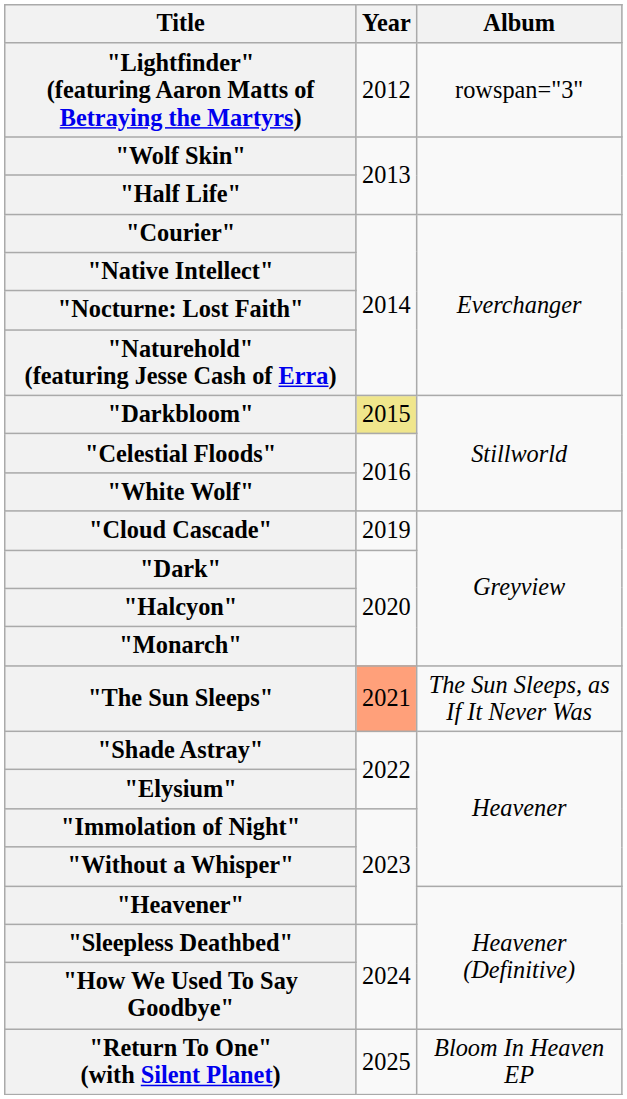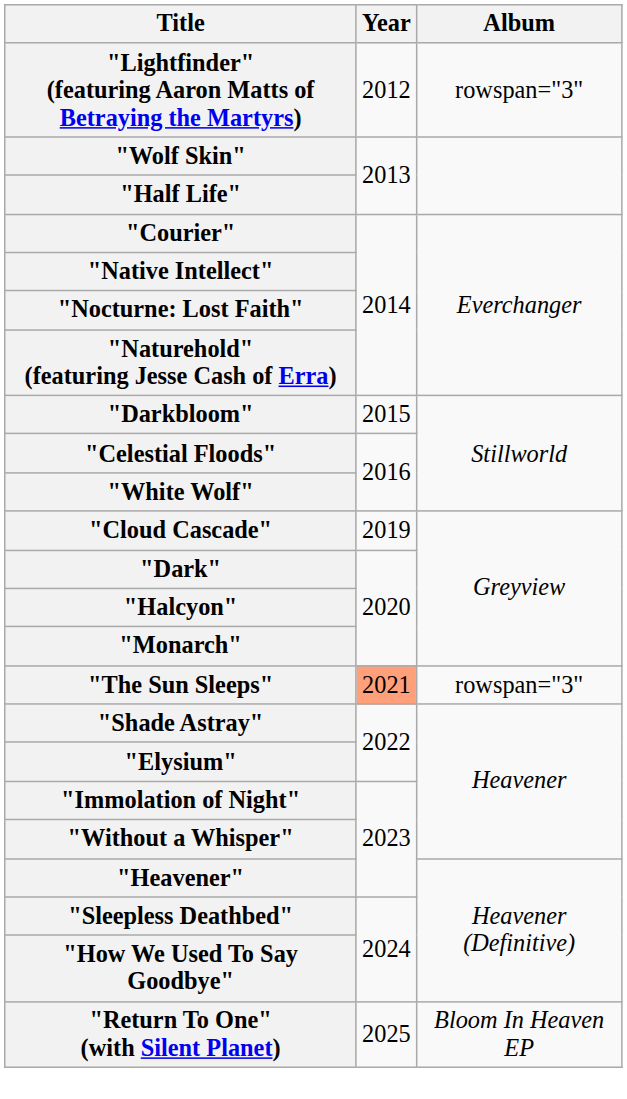(386, 414) khaki background -> (386, 414) no background
(519, 698) The Sun Sleeps, as If It Never Was -> (519, 684) rowspan="3"
